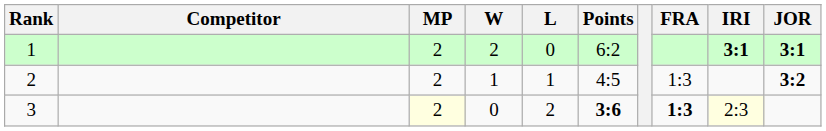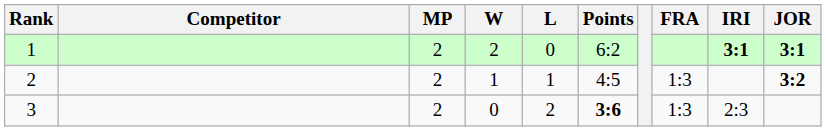(438, 110) lightyellow background -> (438, 110) no background
(680, 110) bold -> (680, 110) normal
(736, 110) lightyellow background -> (736, 110) no background
